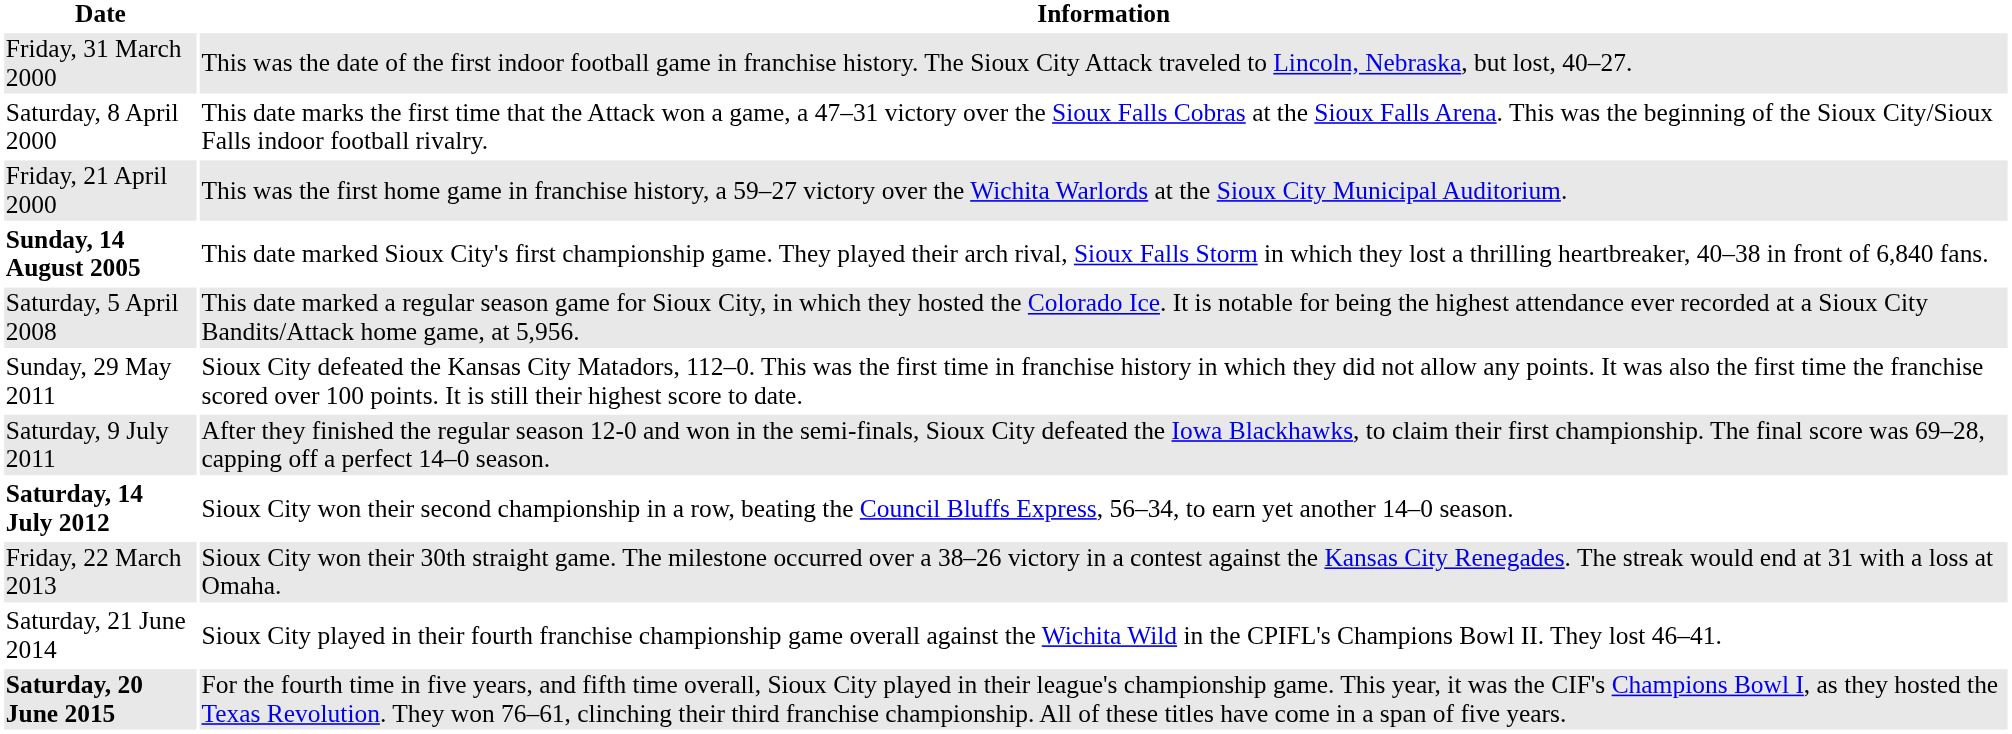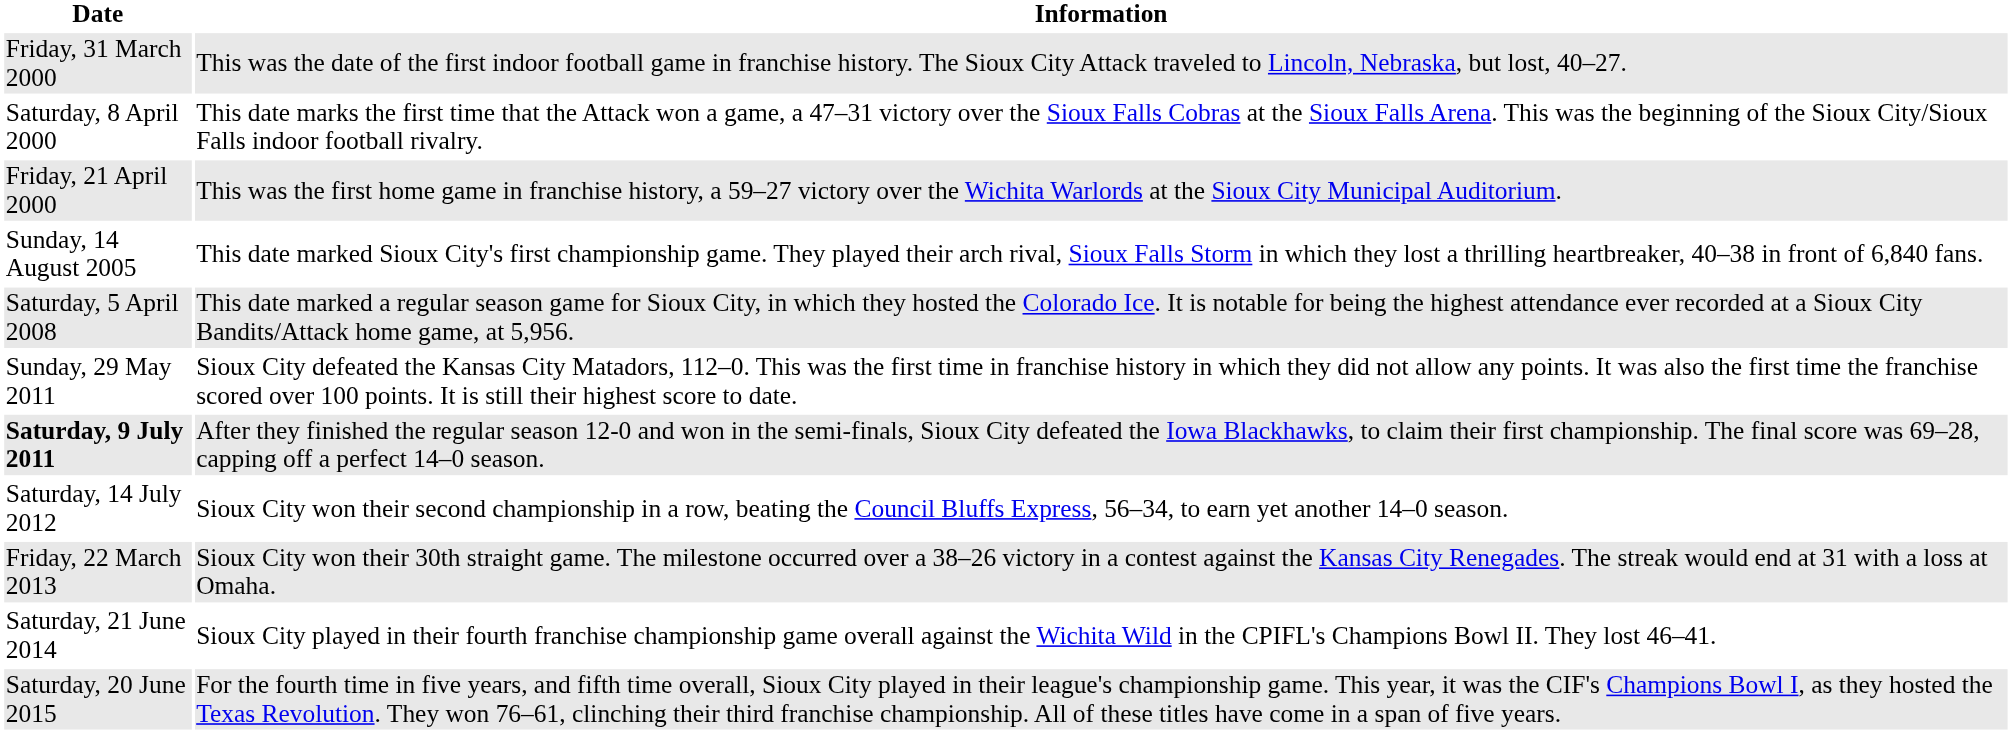(73, 253) bold -> (71, 253) normal
(87, 444) normal -> (94, 444) bold
(74, 508) bold -> (94, 508) normal
(74, 699) bold -> (96, 699) normal
